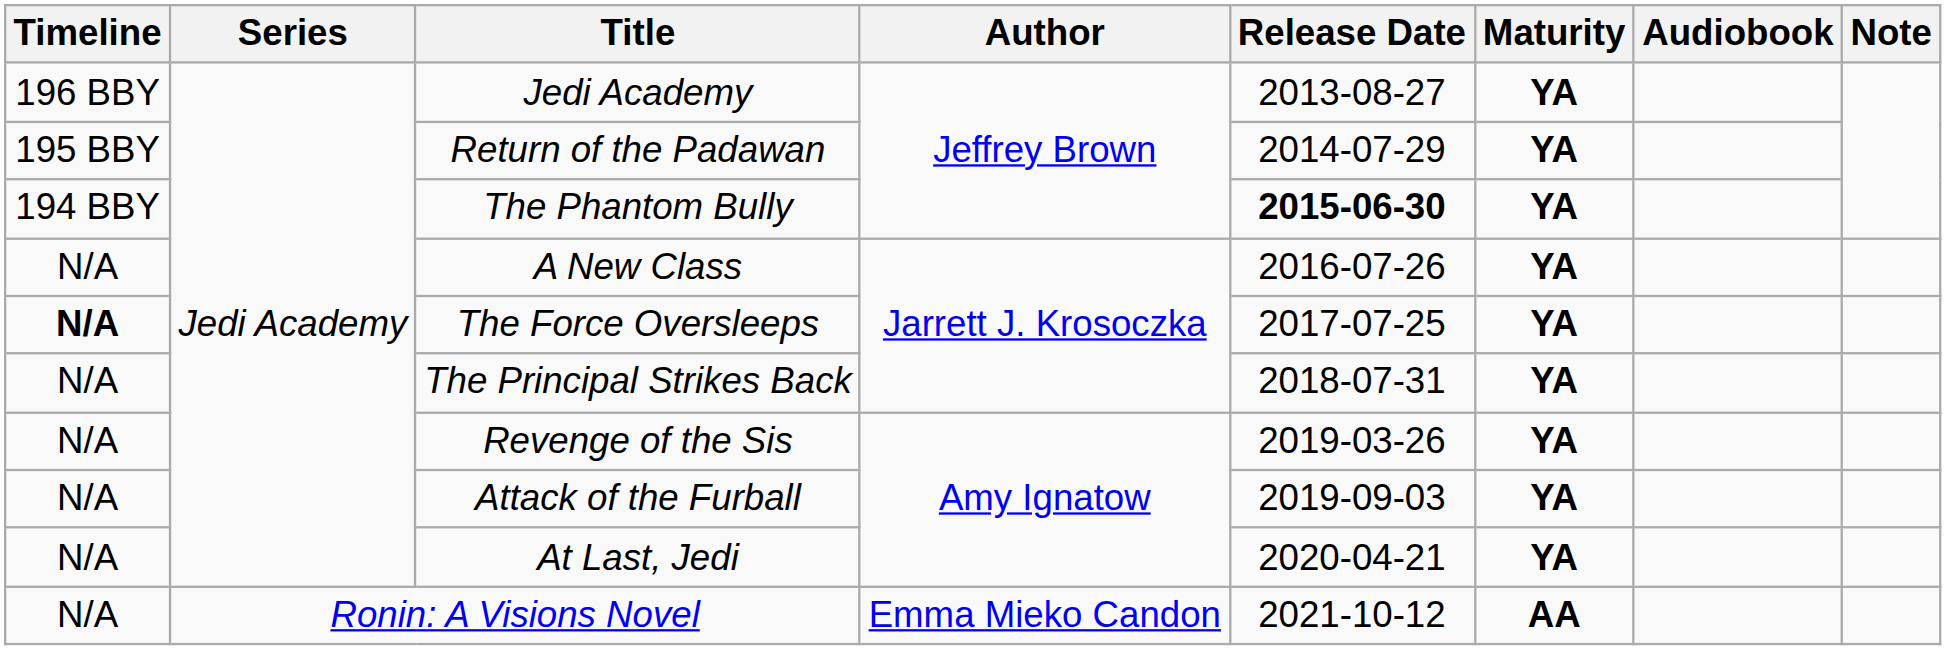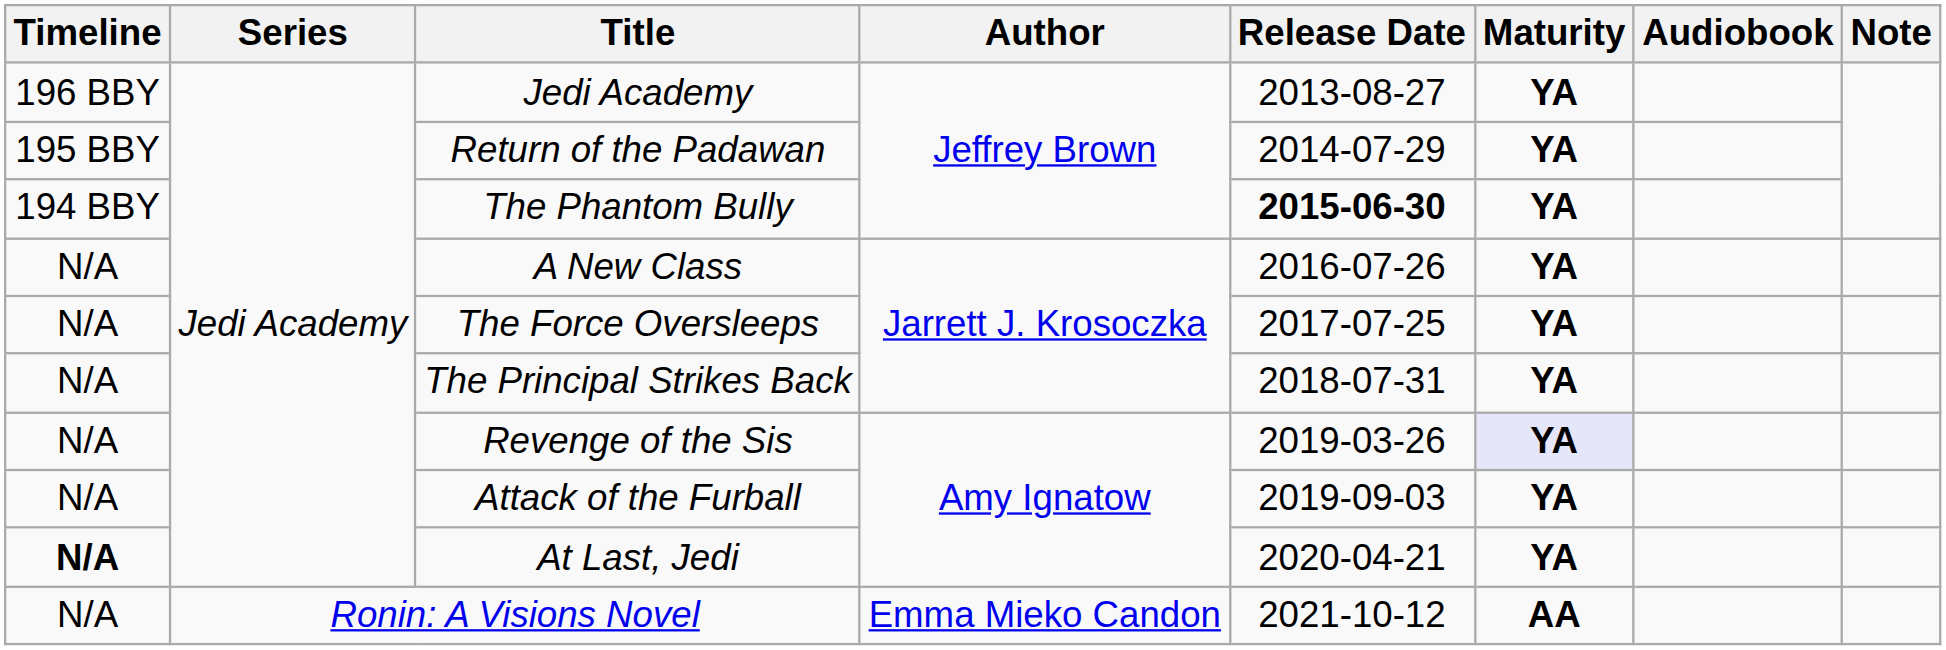(88, 324) bold -> (88, 324) normal
(1554, 440) no background -> (1554, 440) lavender background
(88, 556) normal -> (88, 556) bold
